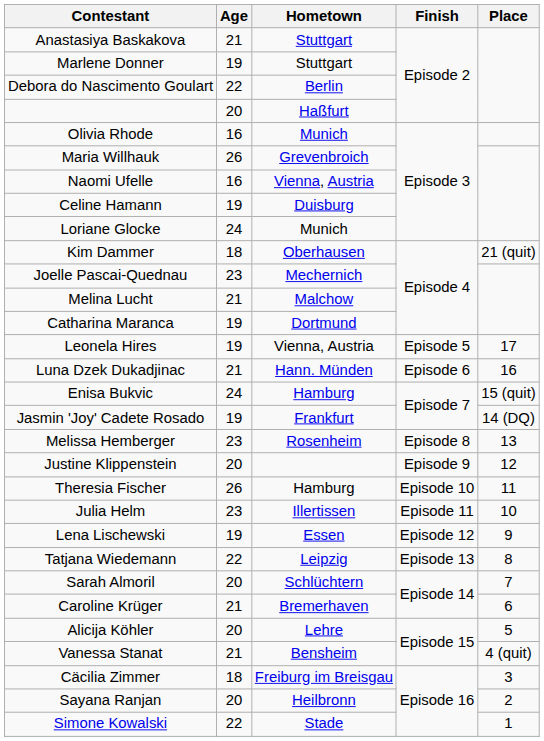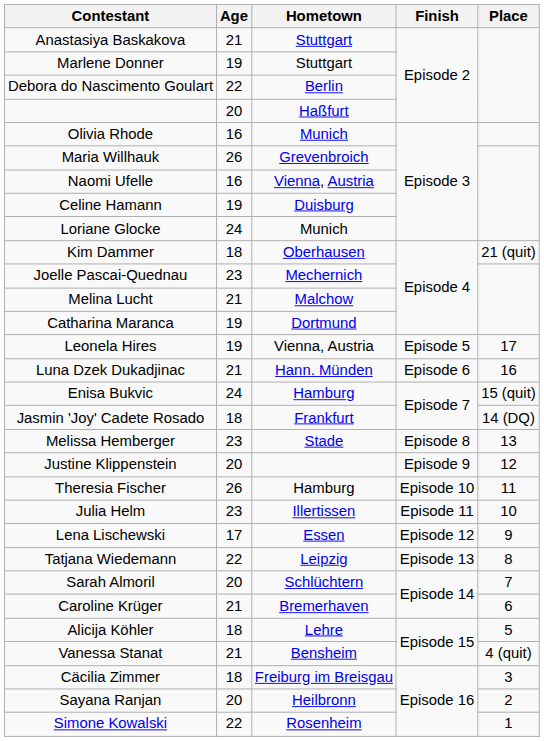(234, 417) 19 -> (234, 417) 18
(324, 441) Rosenheim -> (324, 441) Stade
(234, 535) 19 -> (234, 535) 17
(234, 629) 20 -> (234, 629) 18
(324, 724) Stade -> (324, 724) Rosenheim
